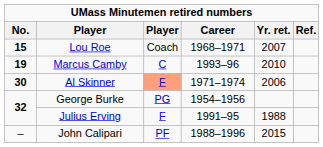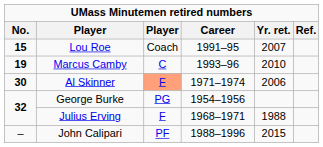(218, 47) 1968–1971 -> (218, 47) 1991–95
(218, 116) 1991–95 -> (218, 116) 1968–1971
